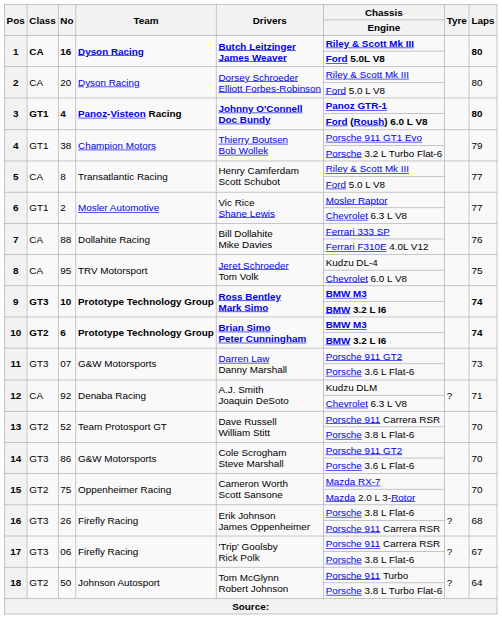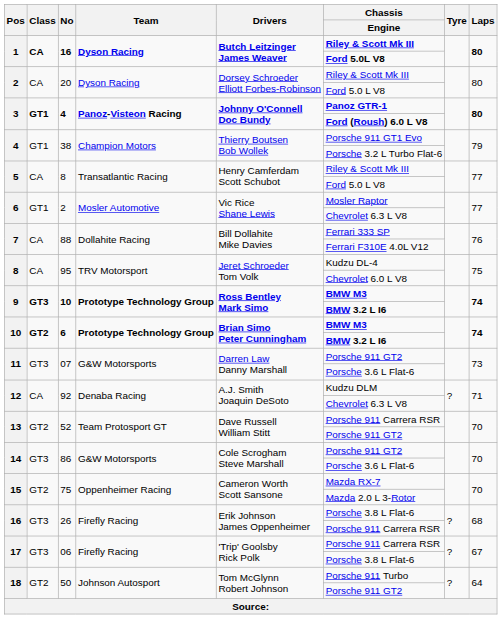(370, 435) Porsche 3.8 L Flat-6 -> (364, 435) Porsche 911 GT2
(384, 591) Porsche 3.8 L Turbo Flat-6 -> (364, 591) Porsche 911 GT2
